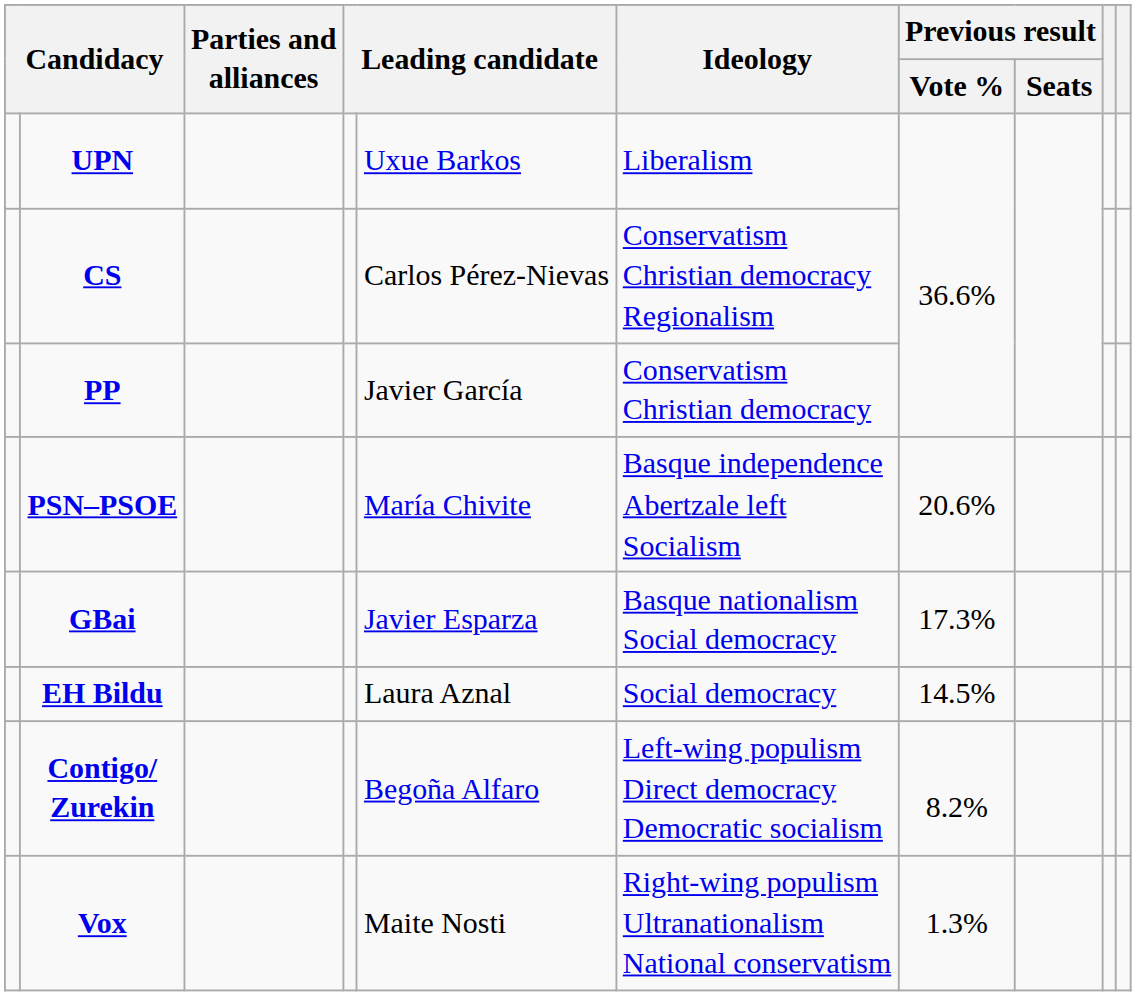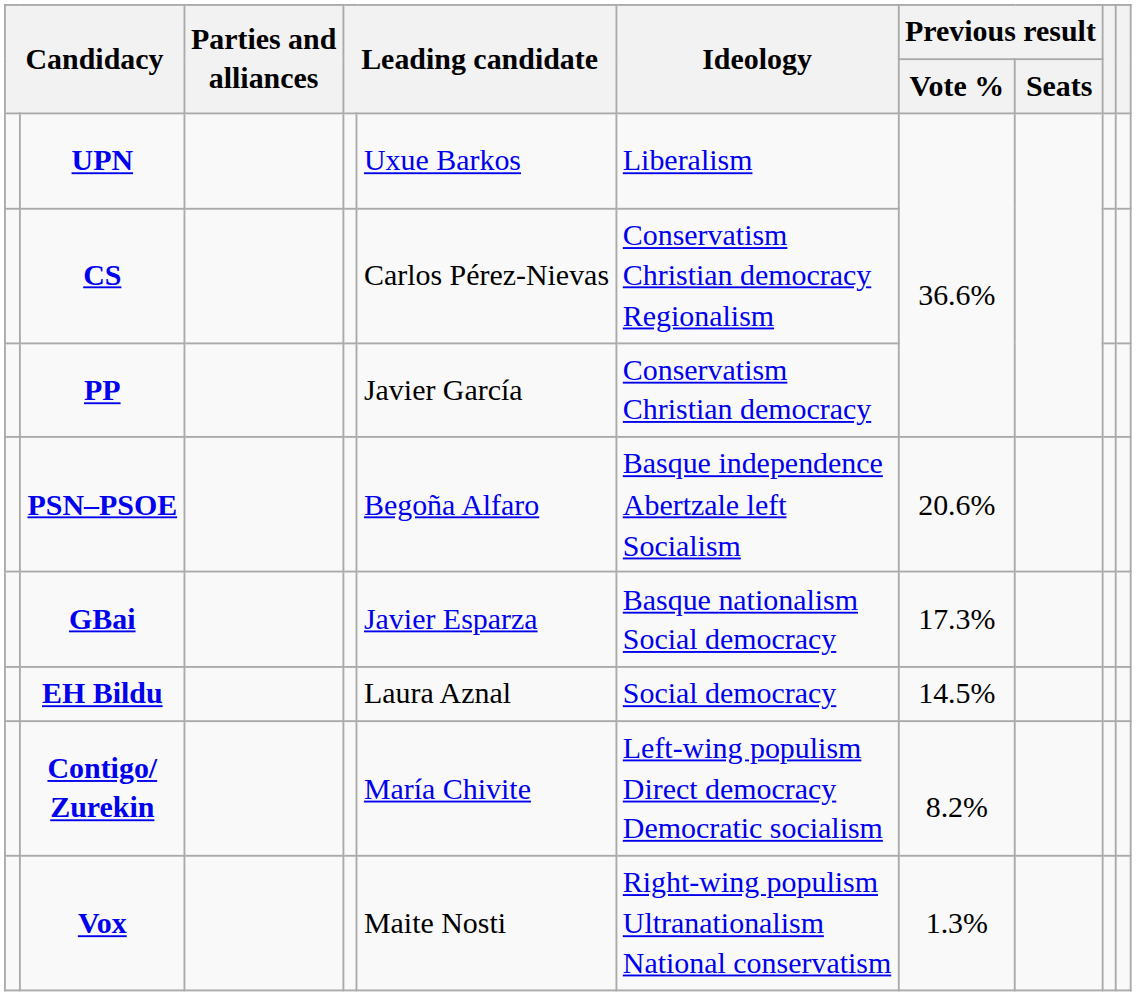(447, 504) María Chivite -> (452, 504) Begoña Alfaro
(452, 788) Begoña Alfaro -> (447, 788) María Chivite
